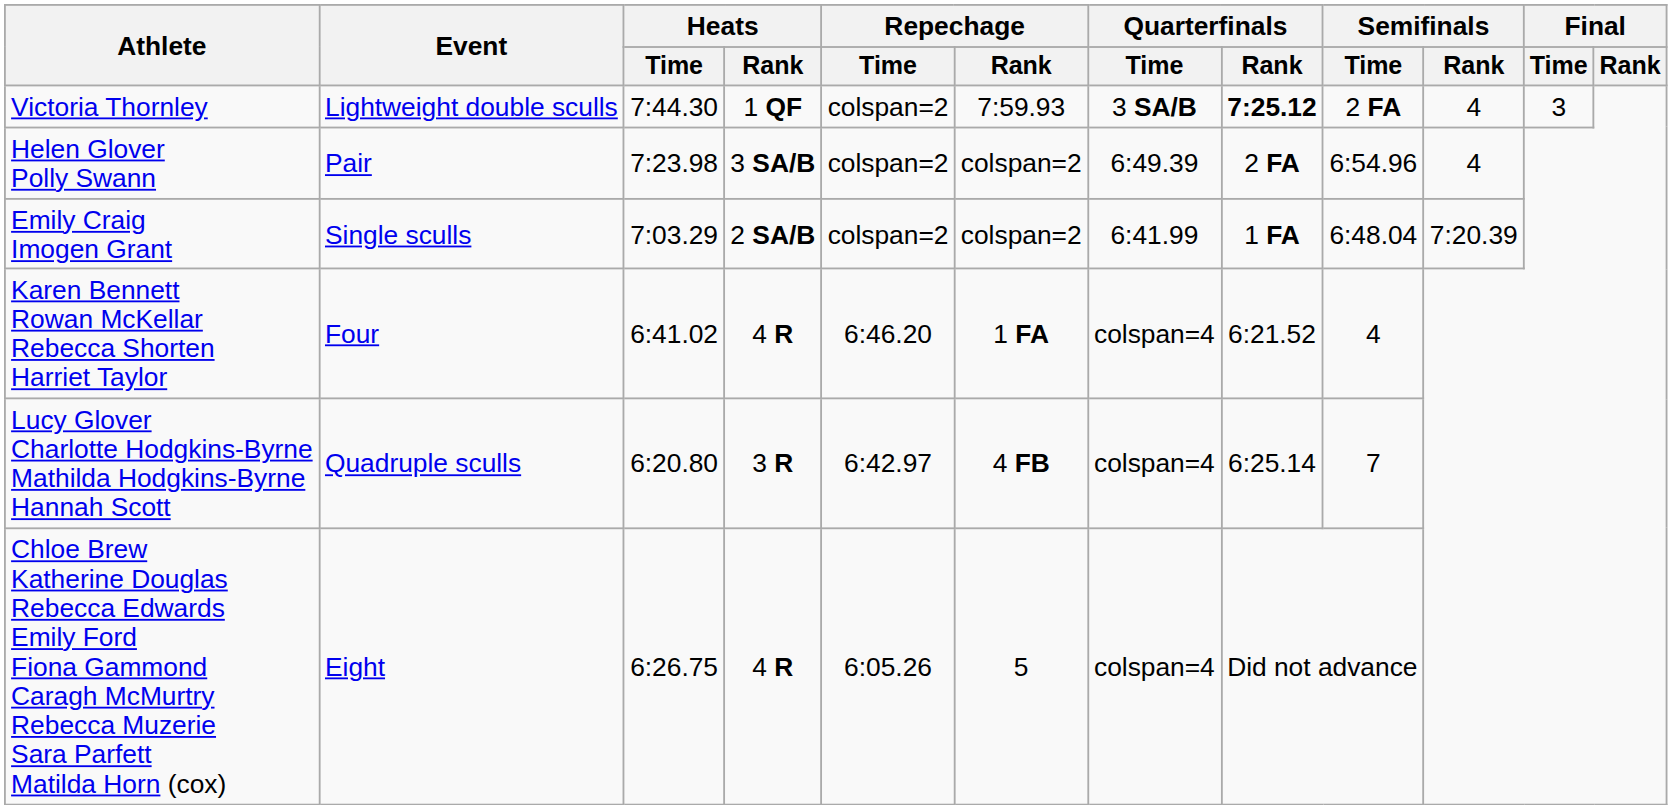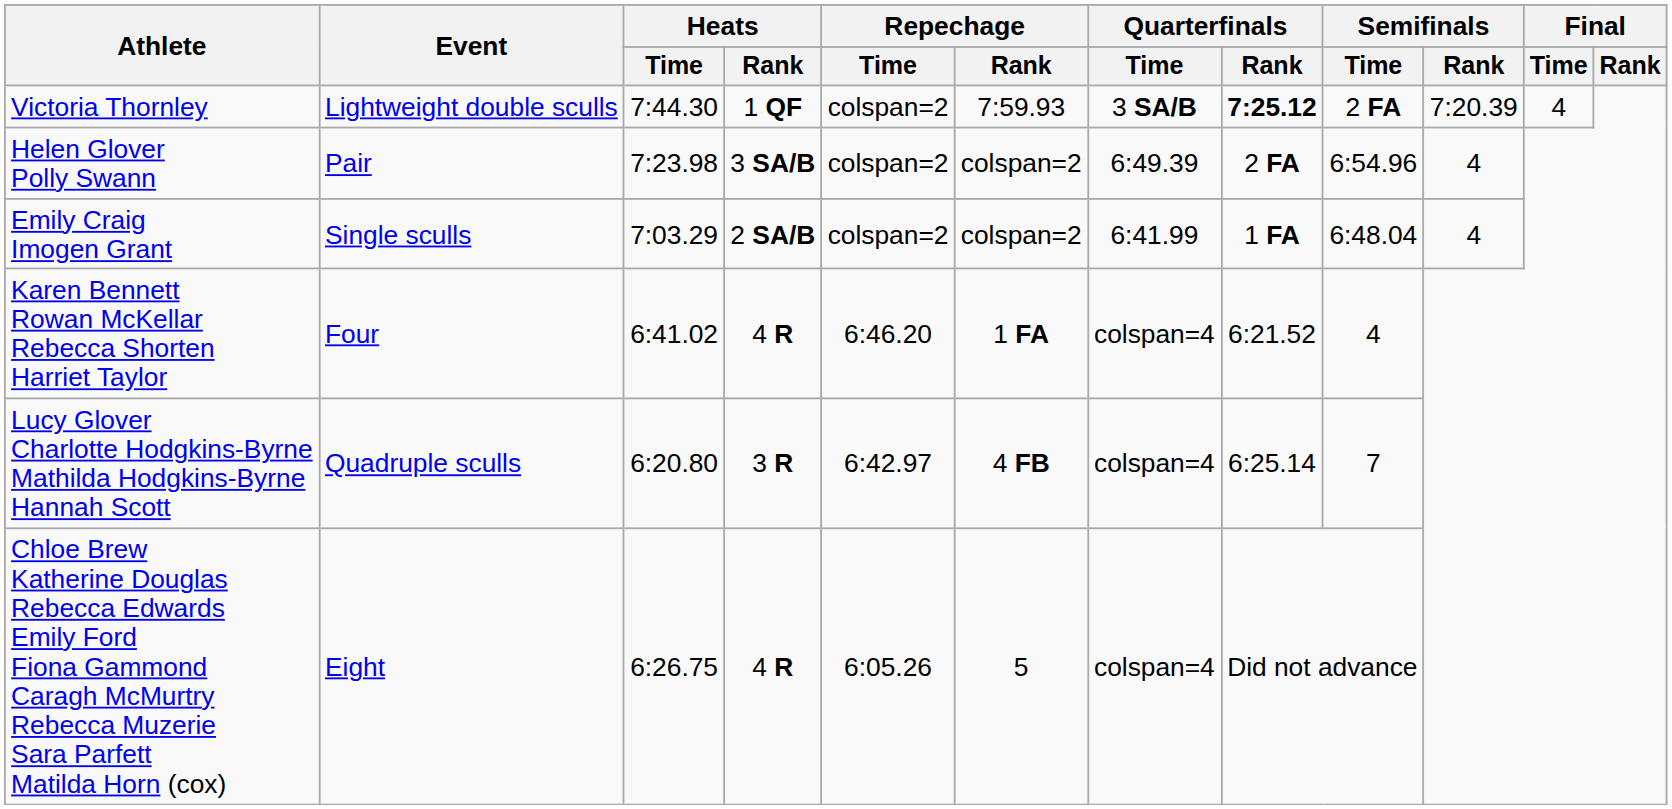(1474, 107) 4 -> (1474, 107) 7:20.39
(1559, 107) 3 -> (1559, 107) 4
(1474, 234) 7:20.39 -> (1474, 234) 4
